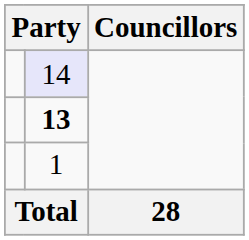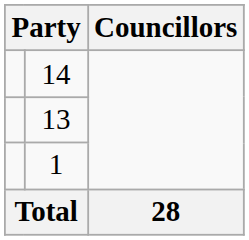(56, 73) lavender background -> (56, 73) no background
(56, 119) bold -> (56, 119) normal
